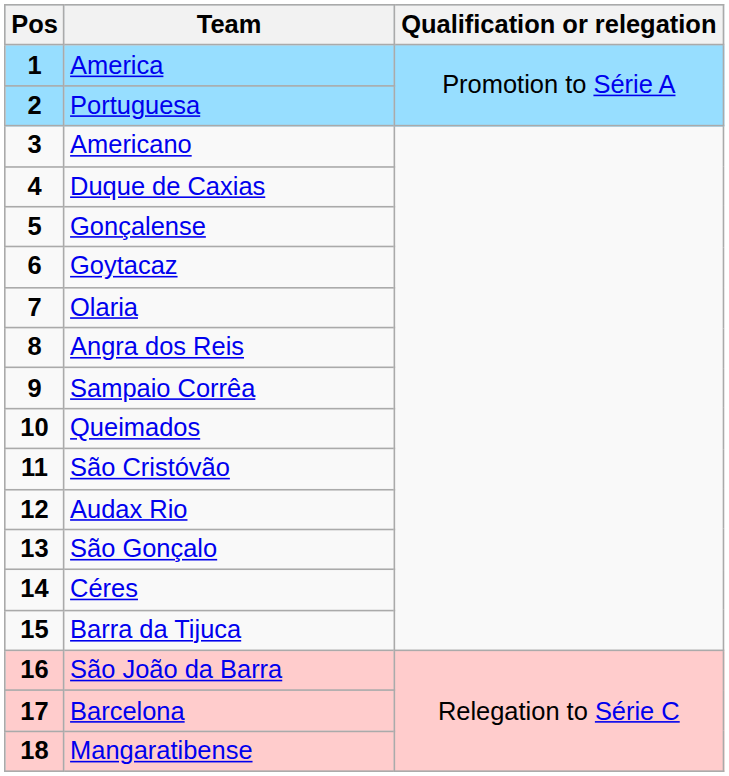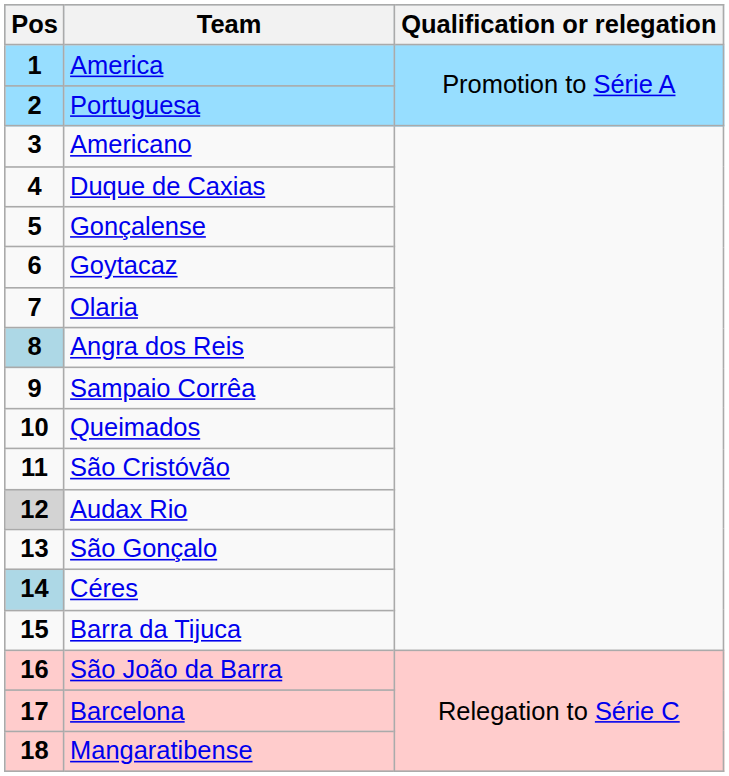(35, 347) no background -> (35, 347) lightblue background
(34, 508) no background -> (34, 508) lightgrey background
(34, 589) no background -> (34, 589) lightblue background
